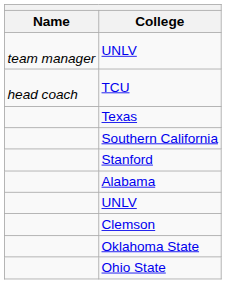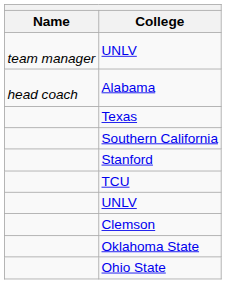(116, 87) TCU -> (128, 87) Alabama
(128, 181) Alabama -> (116, 181) TCU
